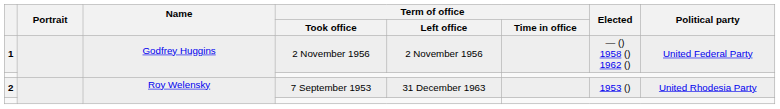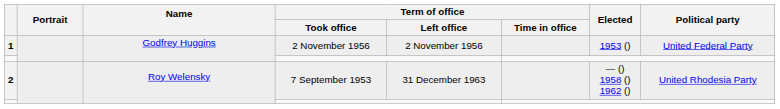(615, 54) — () 1958 () 1962 () -> (615, 45) 1953 ()
(615, 87) 1953 () -> (615, 80) — () 1958 () 1962 ()
